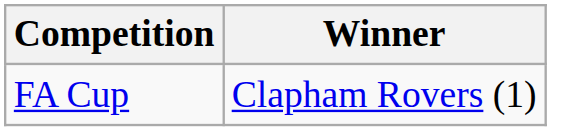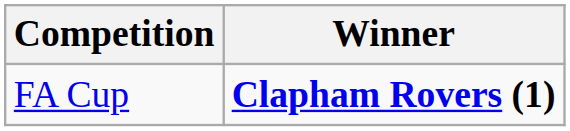(384, 93) normal -> (394, 93) bold
